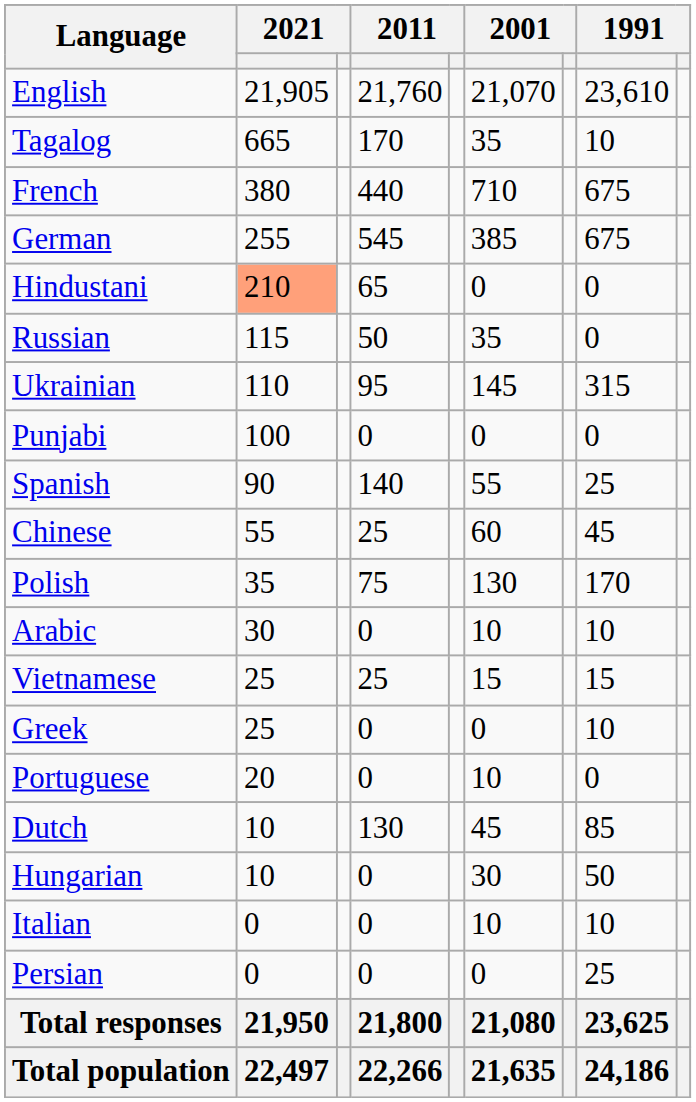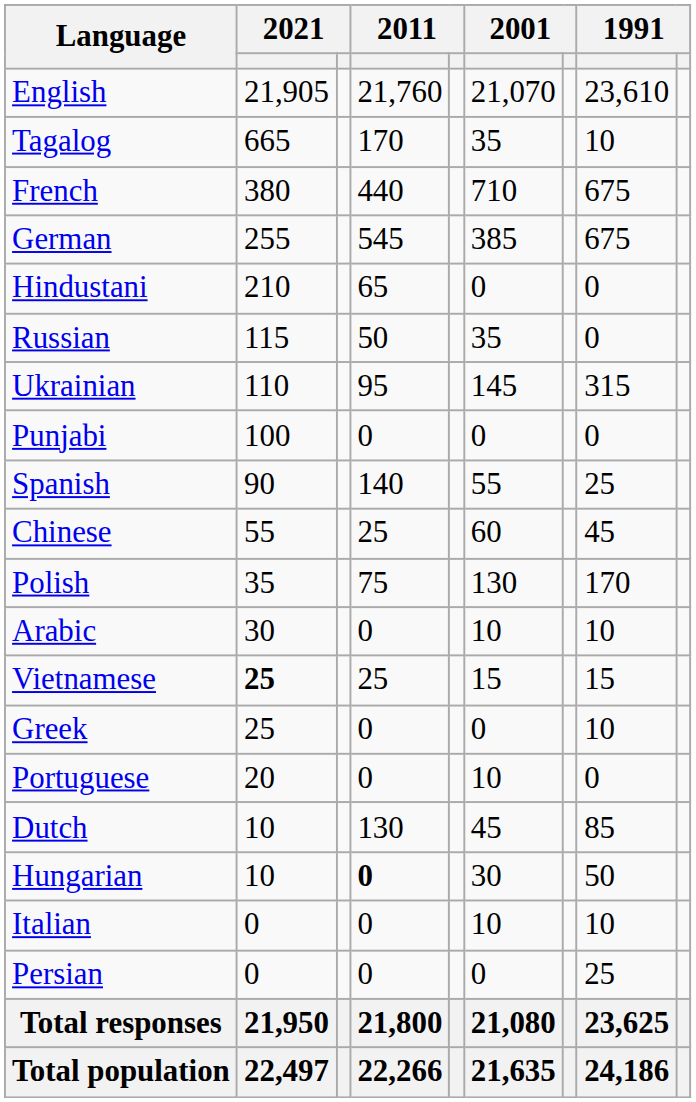(267, 288) lightsalmon background -> (267, 288) no background
(259, 679) normal -> (259, 679) bold
(365, 875) normal -> (365, 875) bold
